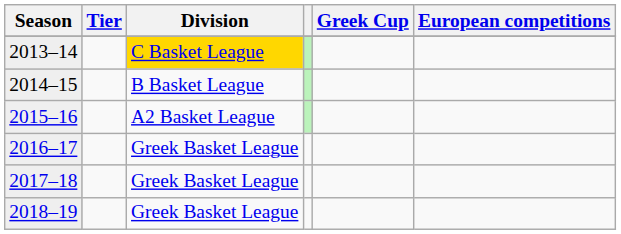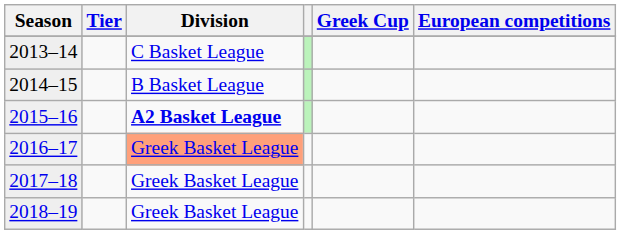(197, 52) gold background -> (197, 52) no background
(203, 116) normal -> (206, 116) bold
(215, 148) no background -> (215, 148) lightsalmon background
